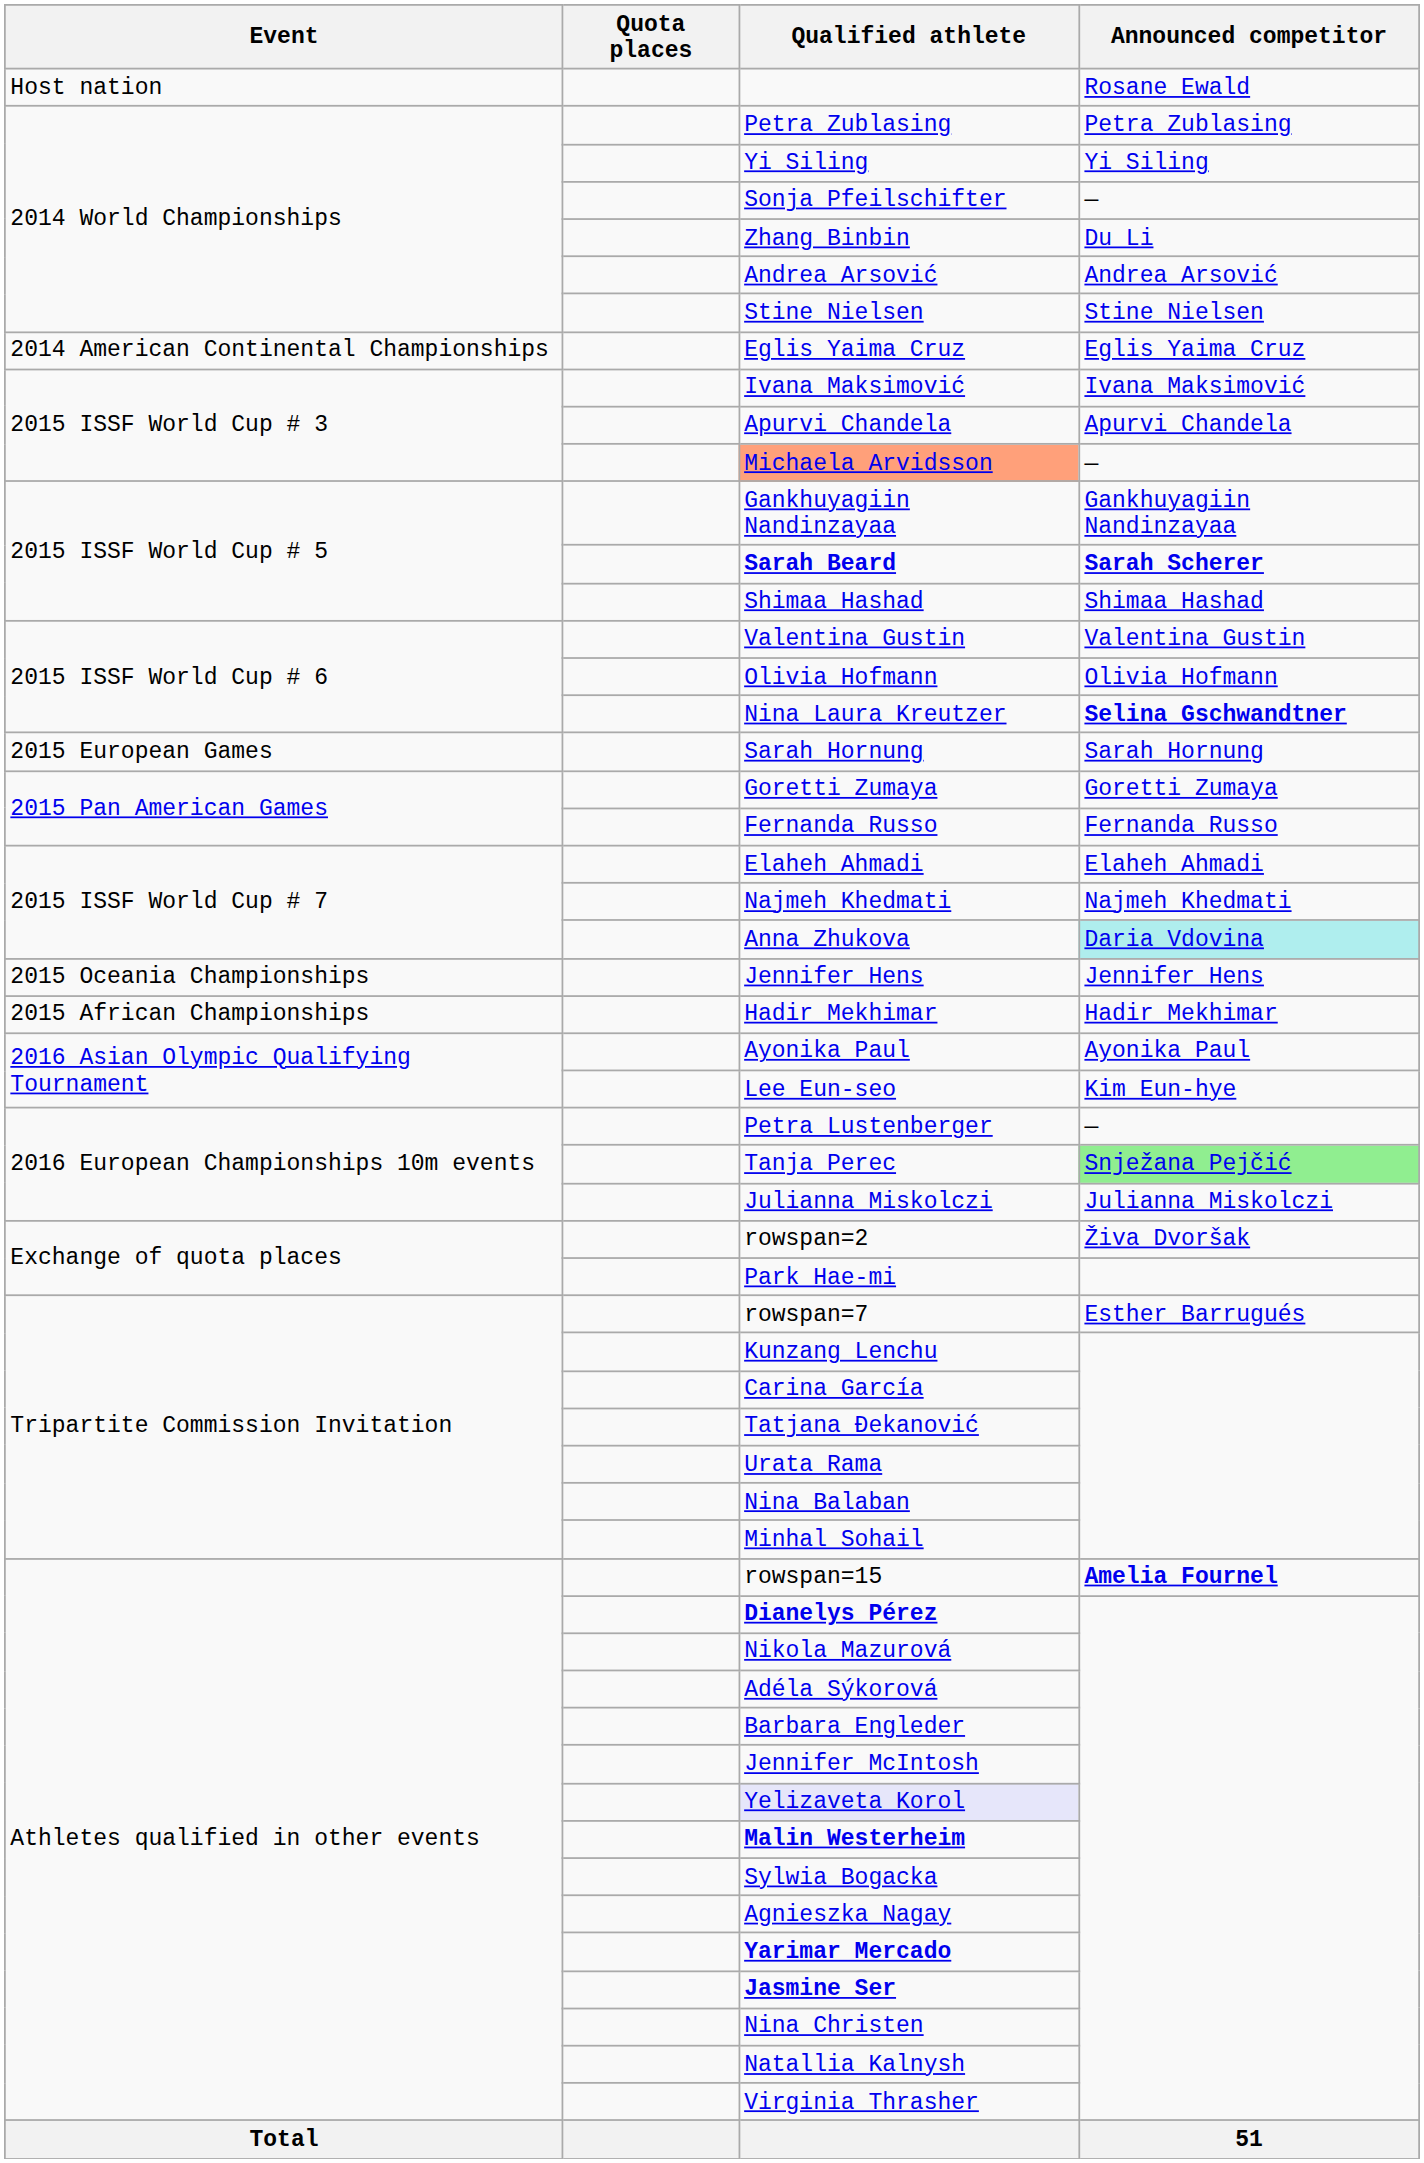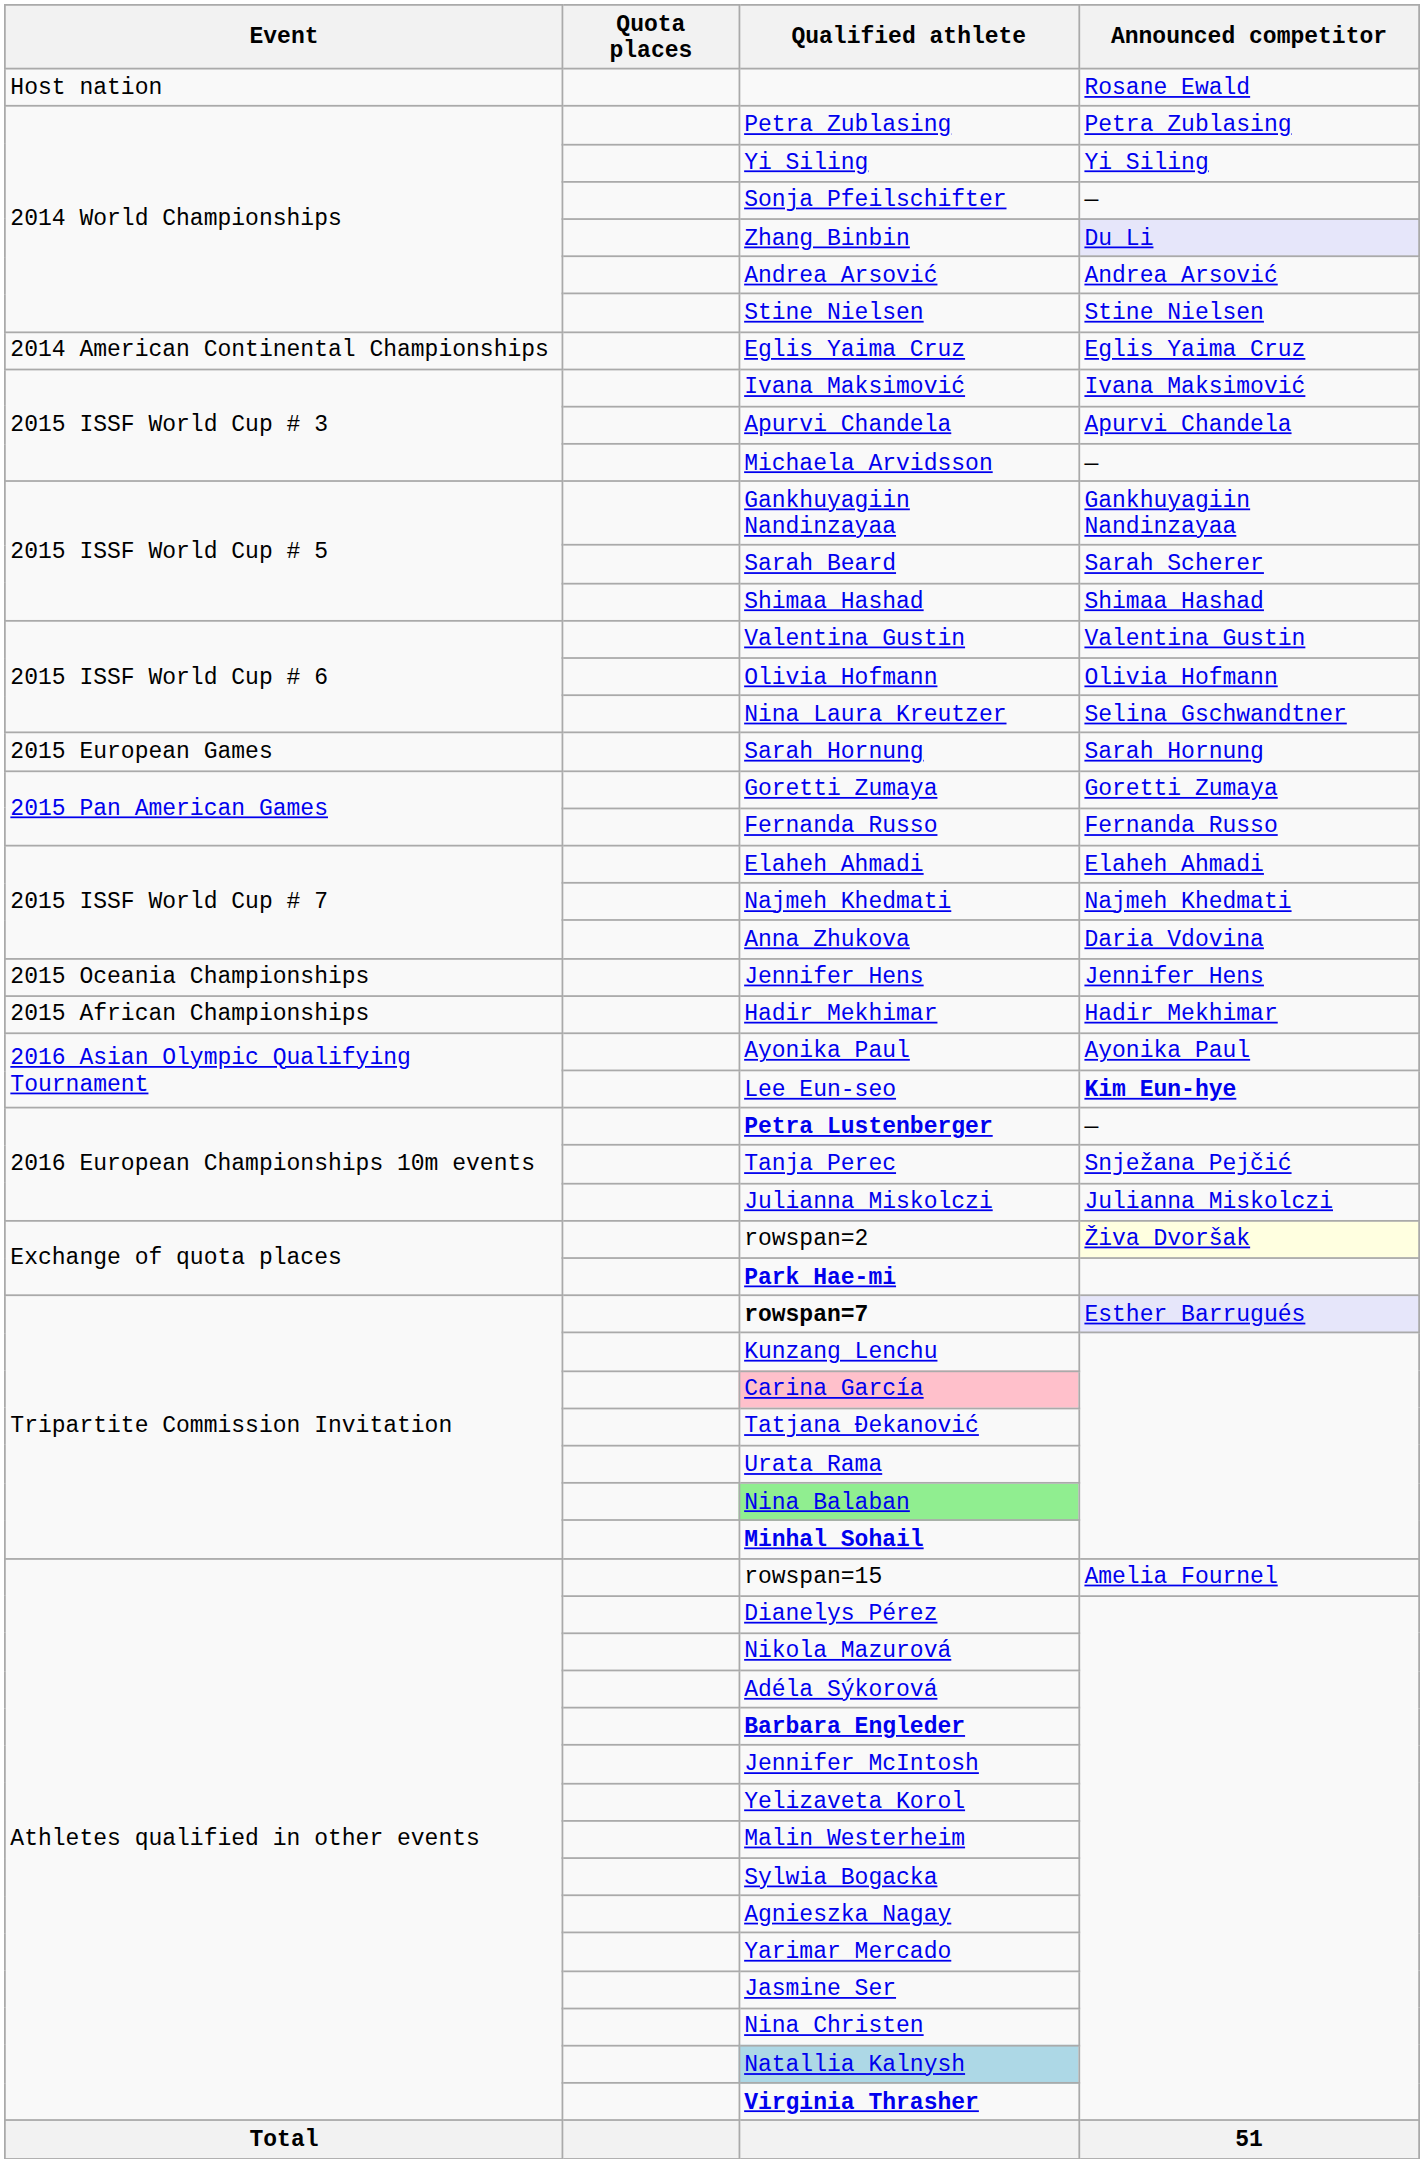(1119, 238) no background -> (1119, 238) lavender background
(868, 463) lightsalmon background -> (868, 463) no background
(820, 564) bold -> (820, 564) normal
(1174, 564) bold -> (1174, 564) normal
(1216, 714) bold -> (1216, 714) normal
(1174, 939) paleturquoise background -> (1174, 939) no background
(1160, 1089) normal -> (1160, 1089) bold
(868, 1127) normal -> (868, 1127) bold
(1188, 1164) lightgreen background -> (1188, 1164) no background
(1167, 1239) no background -> (1167, 1239) lightyellow background
(820, 1277) normal -> (820, 1277) bold
(806, 1314) normal -> (806, 1314) bold
(1195, 1314) no background -> (1195, 1314) lavender background
(834, 1389) no background -> (834, 1389) pink background
(827, 1502) no background -> (827, 1502) lightgreen background
(834, 1539) normal -> (834, 1539) bold
(1181, 1577) bold -> (1181, 1577) normal
(841, 1614) bold -> (841, 1614) normal
(855, 1727) normal -> (855, 1727) bold
(855, 1802) lavender background -> (855, 1802) no background
(855, 1839) bold -> (855, 1839) normal
(848, 1952) bold -> (848, 1952) normal
(820, 1989) bold -> (820, 1989) normal
(855, 2064) no background -> (855, 2064) lightblue background
(862, 2102) normal -> (862, 2102) bold
